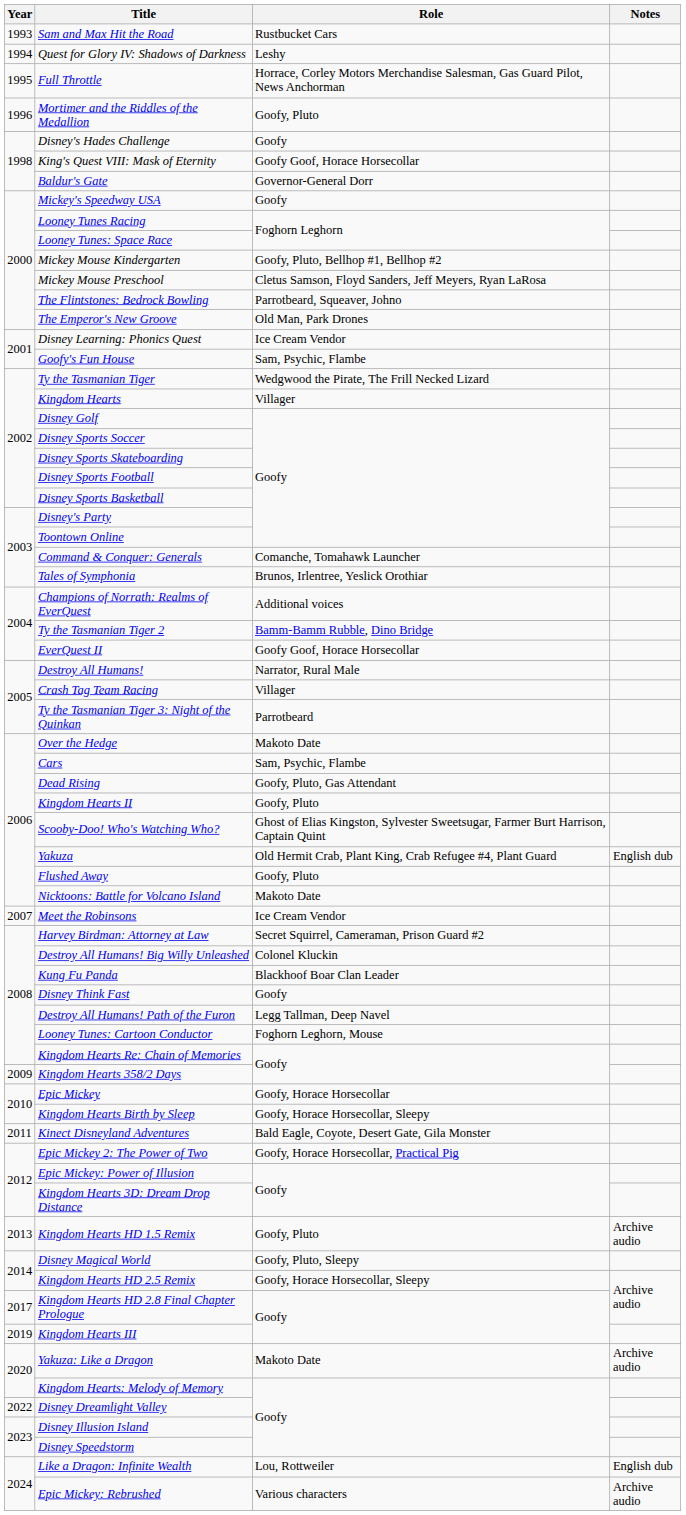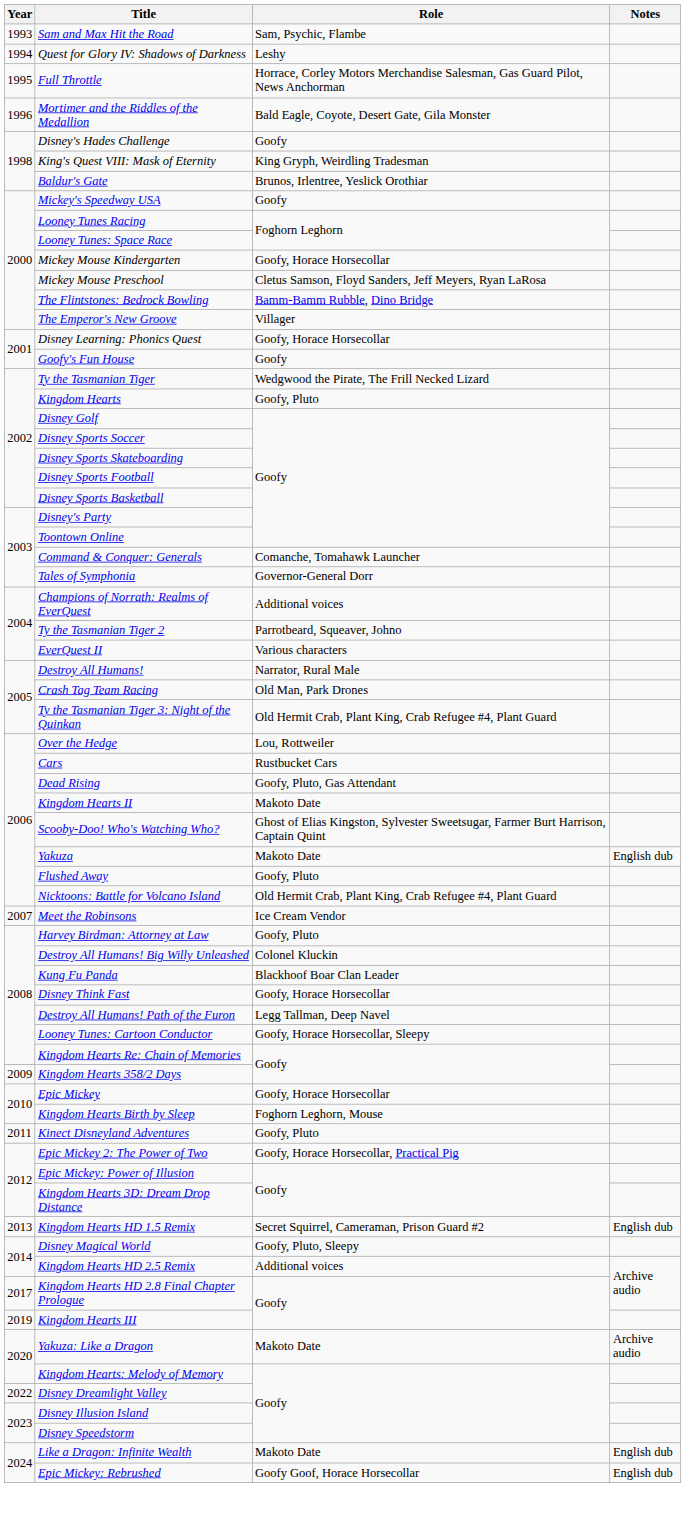(296, 34) Rustbucket Cars -> (310, 34) Sam, Psychic, Flambe
(287, 114) Goofy, Pluto -> (373, 114) Bald Eagle, Coyote, Desert Gate, Gila Monster
(337, 161) Goofy Goof, Horace Horsecollar -> (342, 161) King Gryph, Weirdling Tradesman
(314, 181) Governor-General Dorr -> (341, 181) Brunos, Irlentree, Yeslick Orothiar
(348, 260) Goofy, Pluto, Bellhop #1, Bellhop #2 -> (322, 260) Goofy, Horace Horsecollar
(328, 299) Parrotbeard, Squeaver, Johno -> (344, 299) Bamm-Bamm Rubble, Dino Bridge
(311, 319) Old Man, Park Drones -> (275, 319) Villager
(300, 339) Ice Cream Vendor -> (322, 339) Goofy, Horace Horsecollar
(310, 359) Sam, Psychic, Flambe -> (271, 359) Goofy
(275, 398) Villager -> (287, 398) Goofy, Pluto
(341, 576) Brunos, Irlentree, Yeslick Orothiar -> (314, 576) Governor-General Dorr
(344, 630) Bamm-Bamm Rubble, Dino Bridge -> (328, 630) Parrotbeard, Squeaver, Johno
(337, 650) Goofy Goof, Horace Horsecollar -> (301, 650) Various characters
(275, 689) Villager -> (311, 689) Old Man, Park Drones
(284, 716) Parrotbeard -> (406, 716) Old Hermit Crab, Plant King, Crab Refugee #4, Plant Guard
(288, 743) Makoto Date -> (295, 743) Lou, Rottweiler
(310, 763) Sam, Psychic, Flambe -> (296, 763) Rustbucket Cars
(287, 802) Goofy, Pluto -> (288, 802) Makoto Date
(406, 856) Old Hermit Crab, Plant King, Crab Refugee #4, Plant Guard -> (288, 856) Makoto Date
(288, 896) Makoto Date -> (406, 896) Old Hermit Crab, Plant King, Crab Refugee #4, Plant Guard
(370, 935) Secret Squirrel, Cameraman, Prison Guard #2 -> (287, 935) Goofy, Pluto
(271, 995) Goofy -> (322, 995) Goofy, Horace Horsecollar
(319, 1034) Foghorn Leghorn, Mouse -> (342, 1034) Goofy, Horace Horsecollar, Sleepy
(342, 1113) Goofy, Horace Horsecollar, Sleepy -> (319, 1113) Foghorn Leghorn, Mouse
(373, 1133) Bald Eagle, Coyote, Desert Gate, Gila Monster -> (287, 1133) Goofy, Pluto
(287, 1233) Goofy, Pluto -> (370, 1226) Secret Squirrel, Cameraman, Prison Guard #2
(633, 1233) Archive audio -> (643, 1226) English dub
(342, 1280) Goofy, Horace Horsecollar, Sleepy -> (299, 1266) Additional voices
(295, 1466) Lou, Rottweiler -> (288, 1452) Makoto Date
(301, 1493) Various characters -> (337, 1472) Goofy Goof, Horace Horsecollar
(633, 1493) Archive audio -> (643, 1472) English dub
